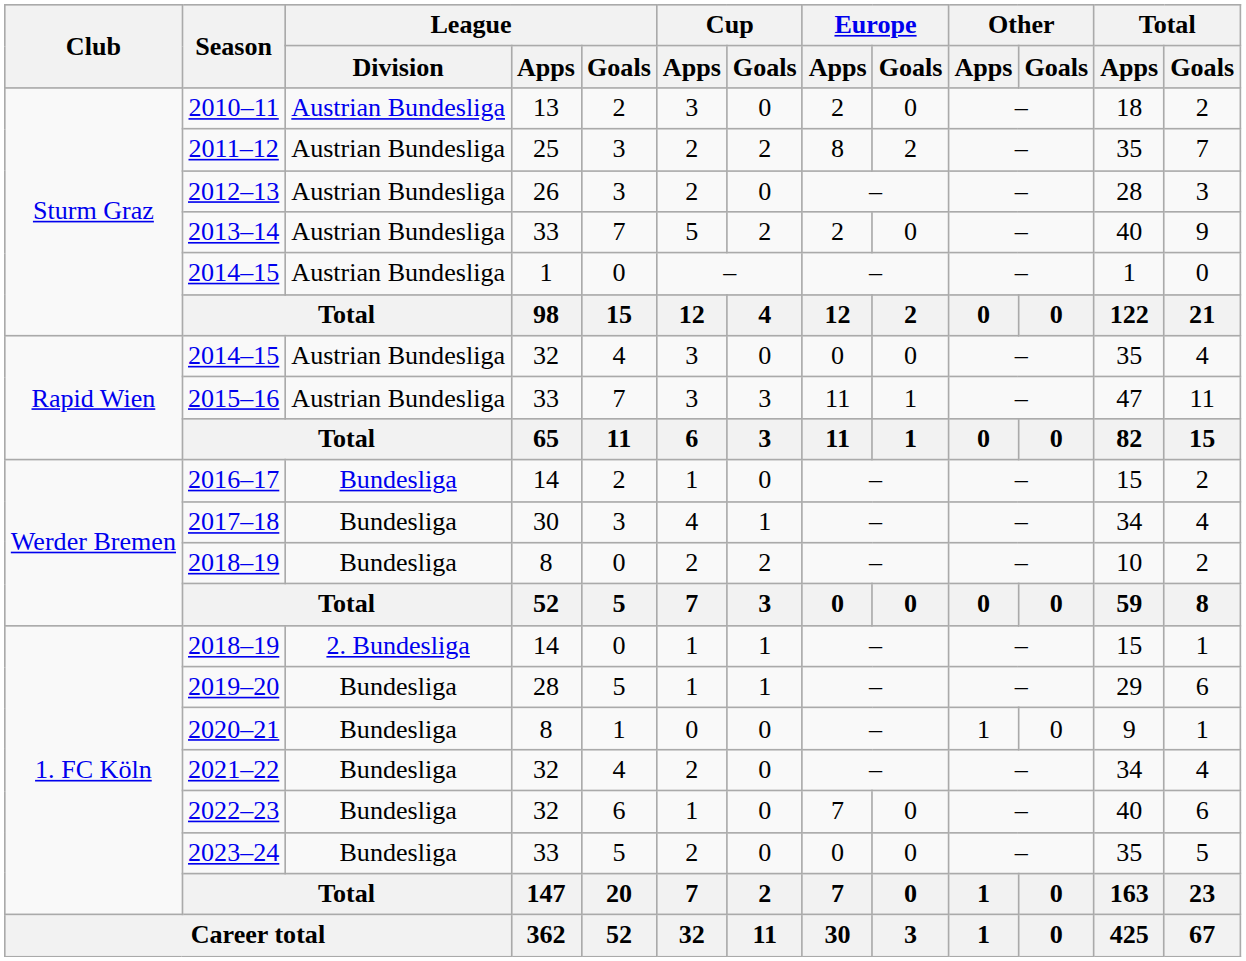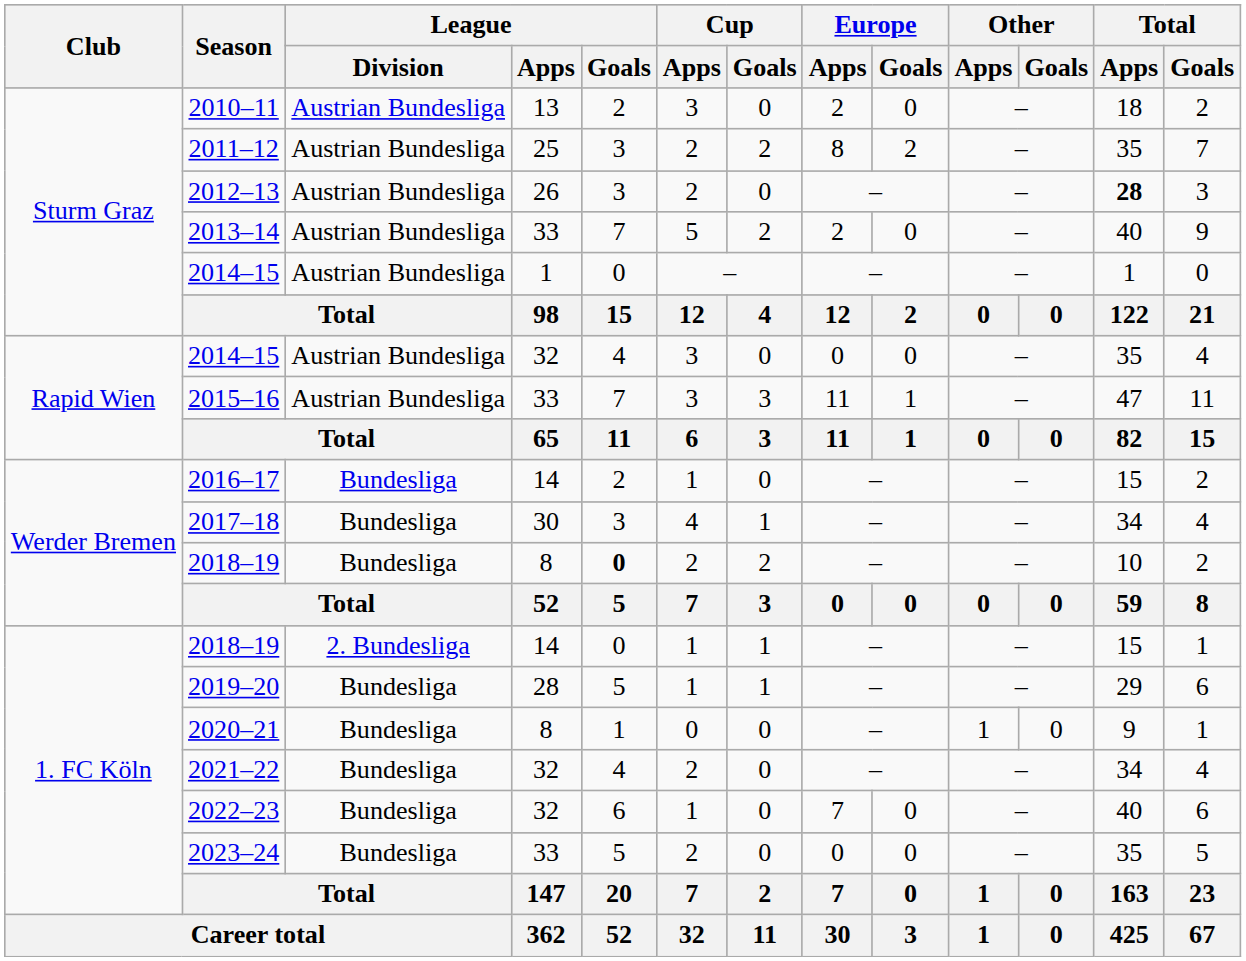(1129, 190) normal -> (1129, 190) bold
(619, 562) normal -> (619, 562) bold
